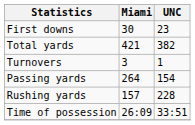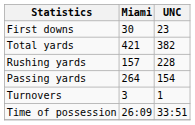rows swapped: (46, 95) <-> (34, 62)
